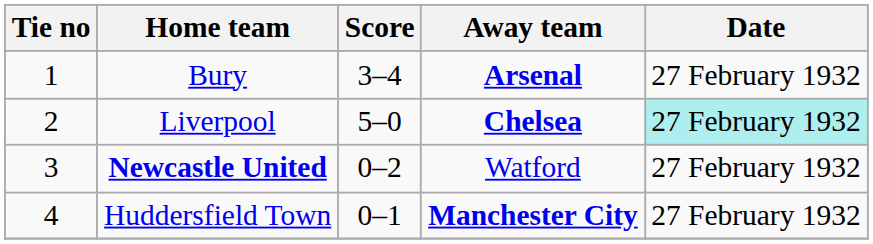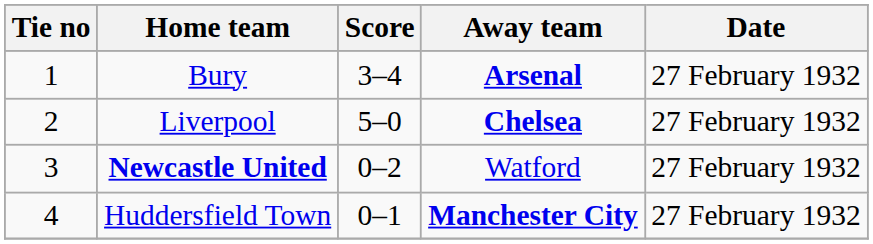(756, 121) paleturquoise background -> (756, 121) no background
